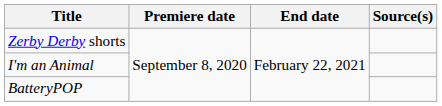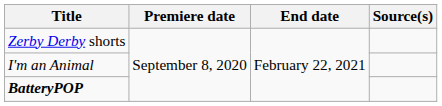(45, 88) normal -> (46, 88) bold
